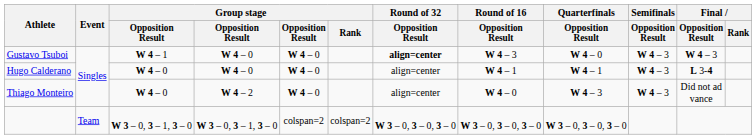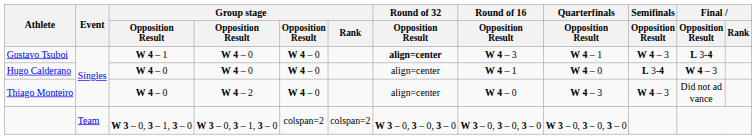(586, 55) W 4 – 0 -> (586, 55) W 4 – 1
(701, 55) W 4 – 3 -> (701, 55) L 3-4
(586, 71) W 4 – 1 -> (586, 71) W 4 – 0
(653, 71) W 4 – 3 -> (653, 71) L 3-4
(701, 71) L 3-4 -> (701, 71) W 4 – 3
